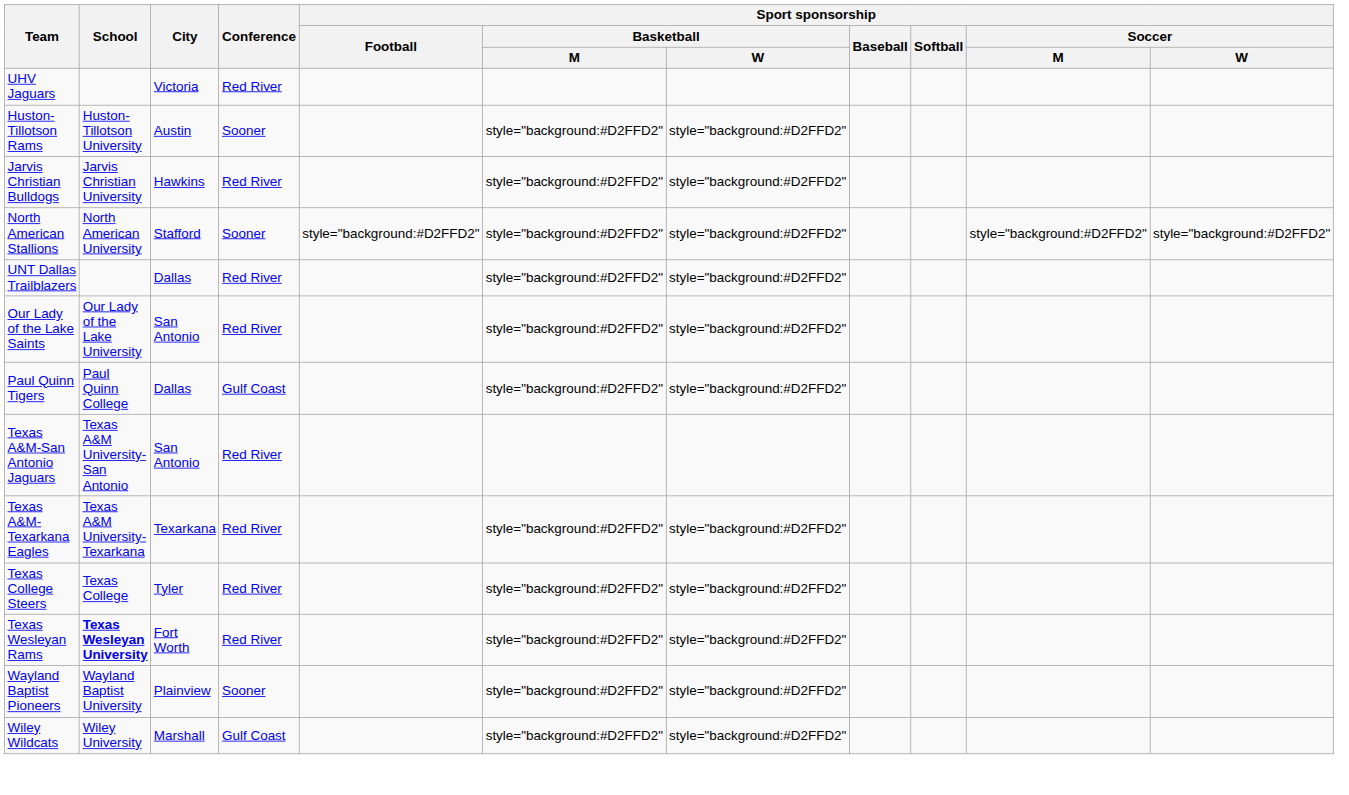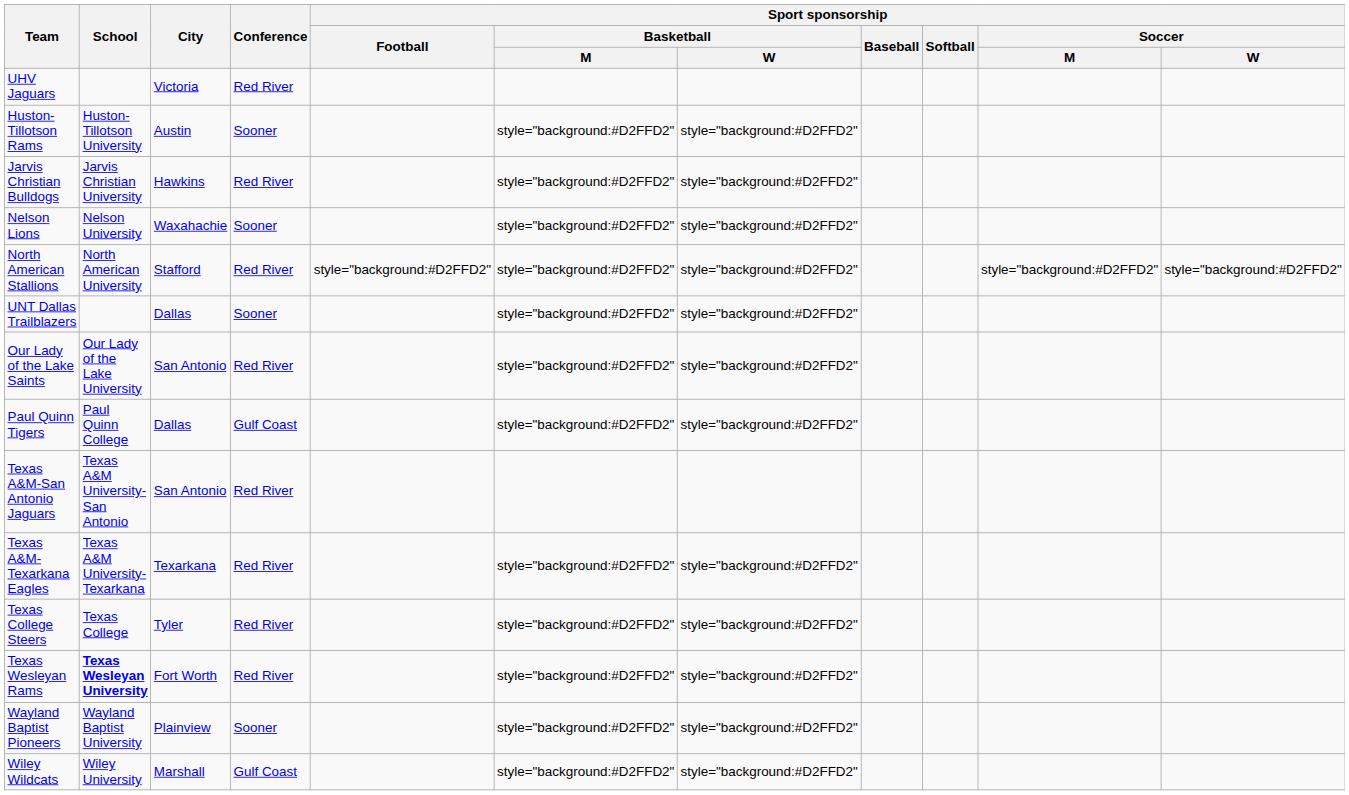+ row: (28, 226)
(244, 233) Sooner -> (263, 270) Red River
(252, 277) Red River -> (255, 314) Sooner
